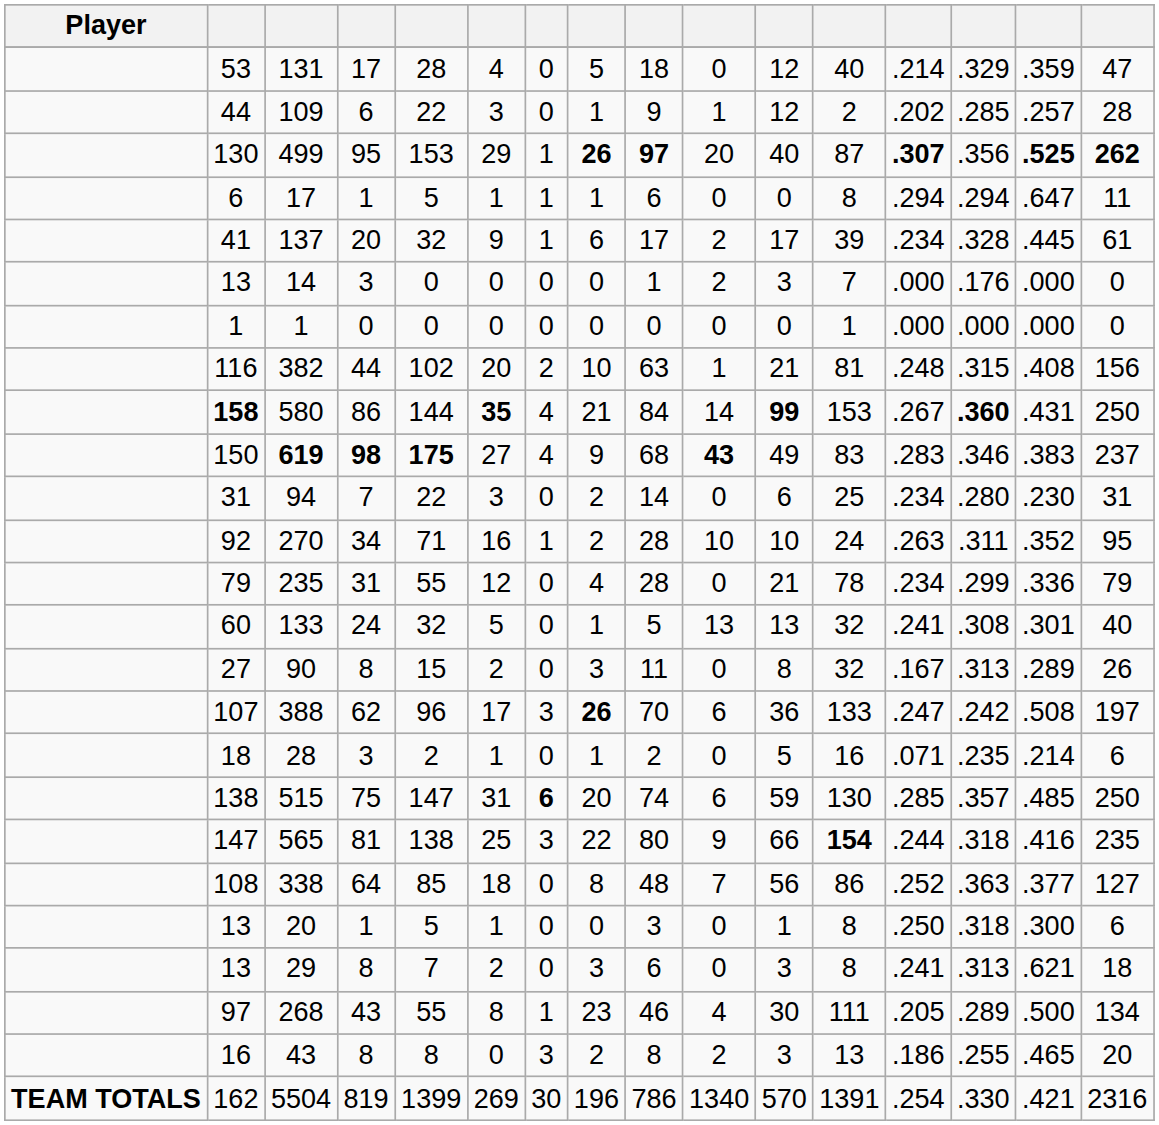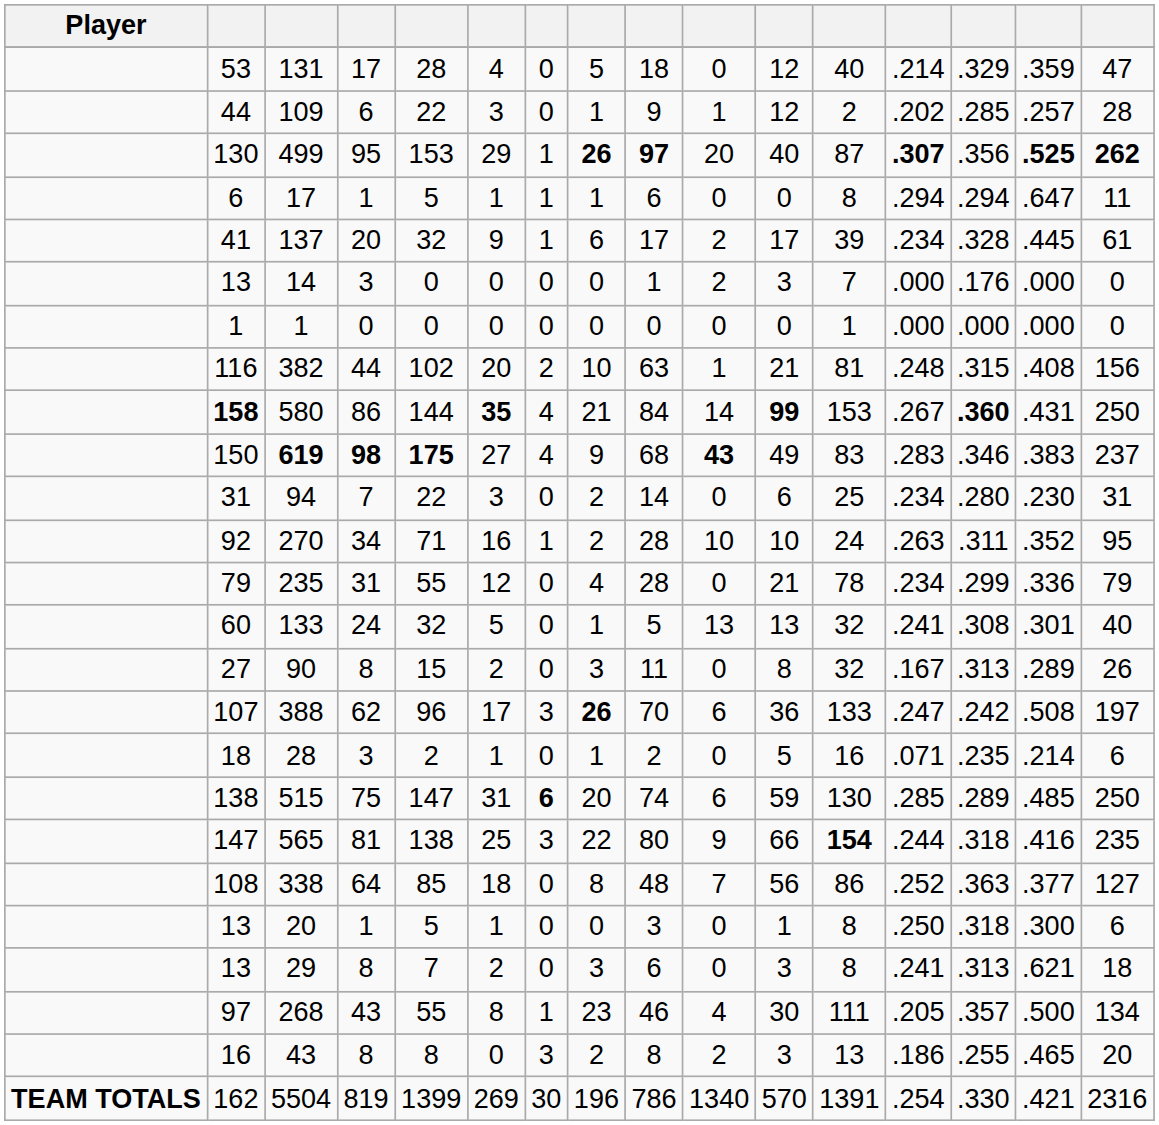(983, 797) .357 -> (983, 797) .289
(983, 1012) .289 -> (983, 1012) .357
